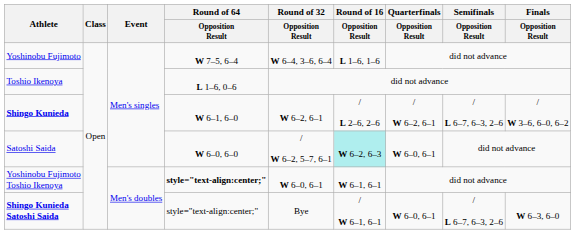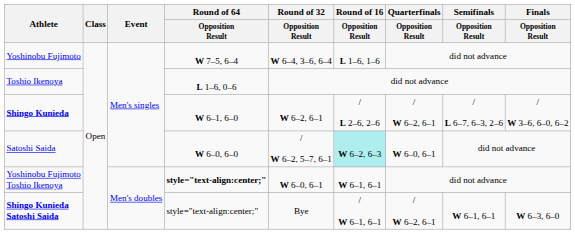(414, 216) W 6–0, 6–1 -> (414, 211) / W 6–2, 6–1
(474, 211) / L 6–7, 6–3, 2–6 -> (474, 216) W 6–1, 6–1
